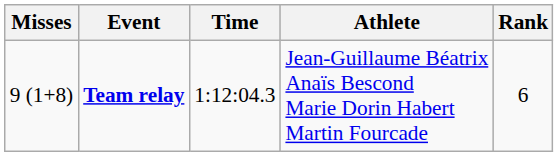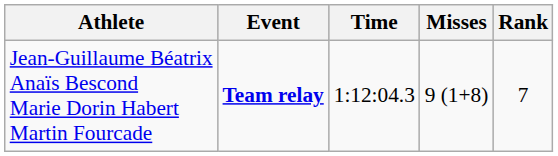columns swapped: (387, 22) <-> (41, 22)
(523, 95) 6 -> (523, 95) 7
